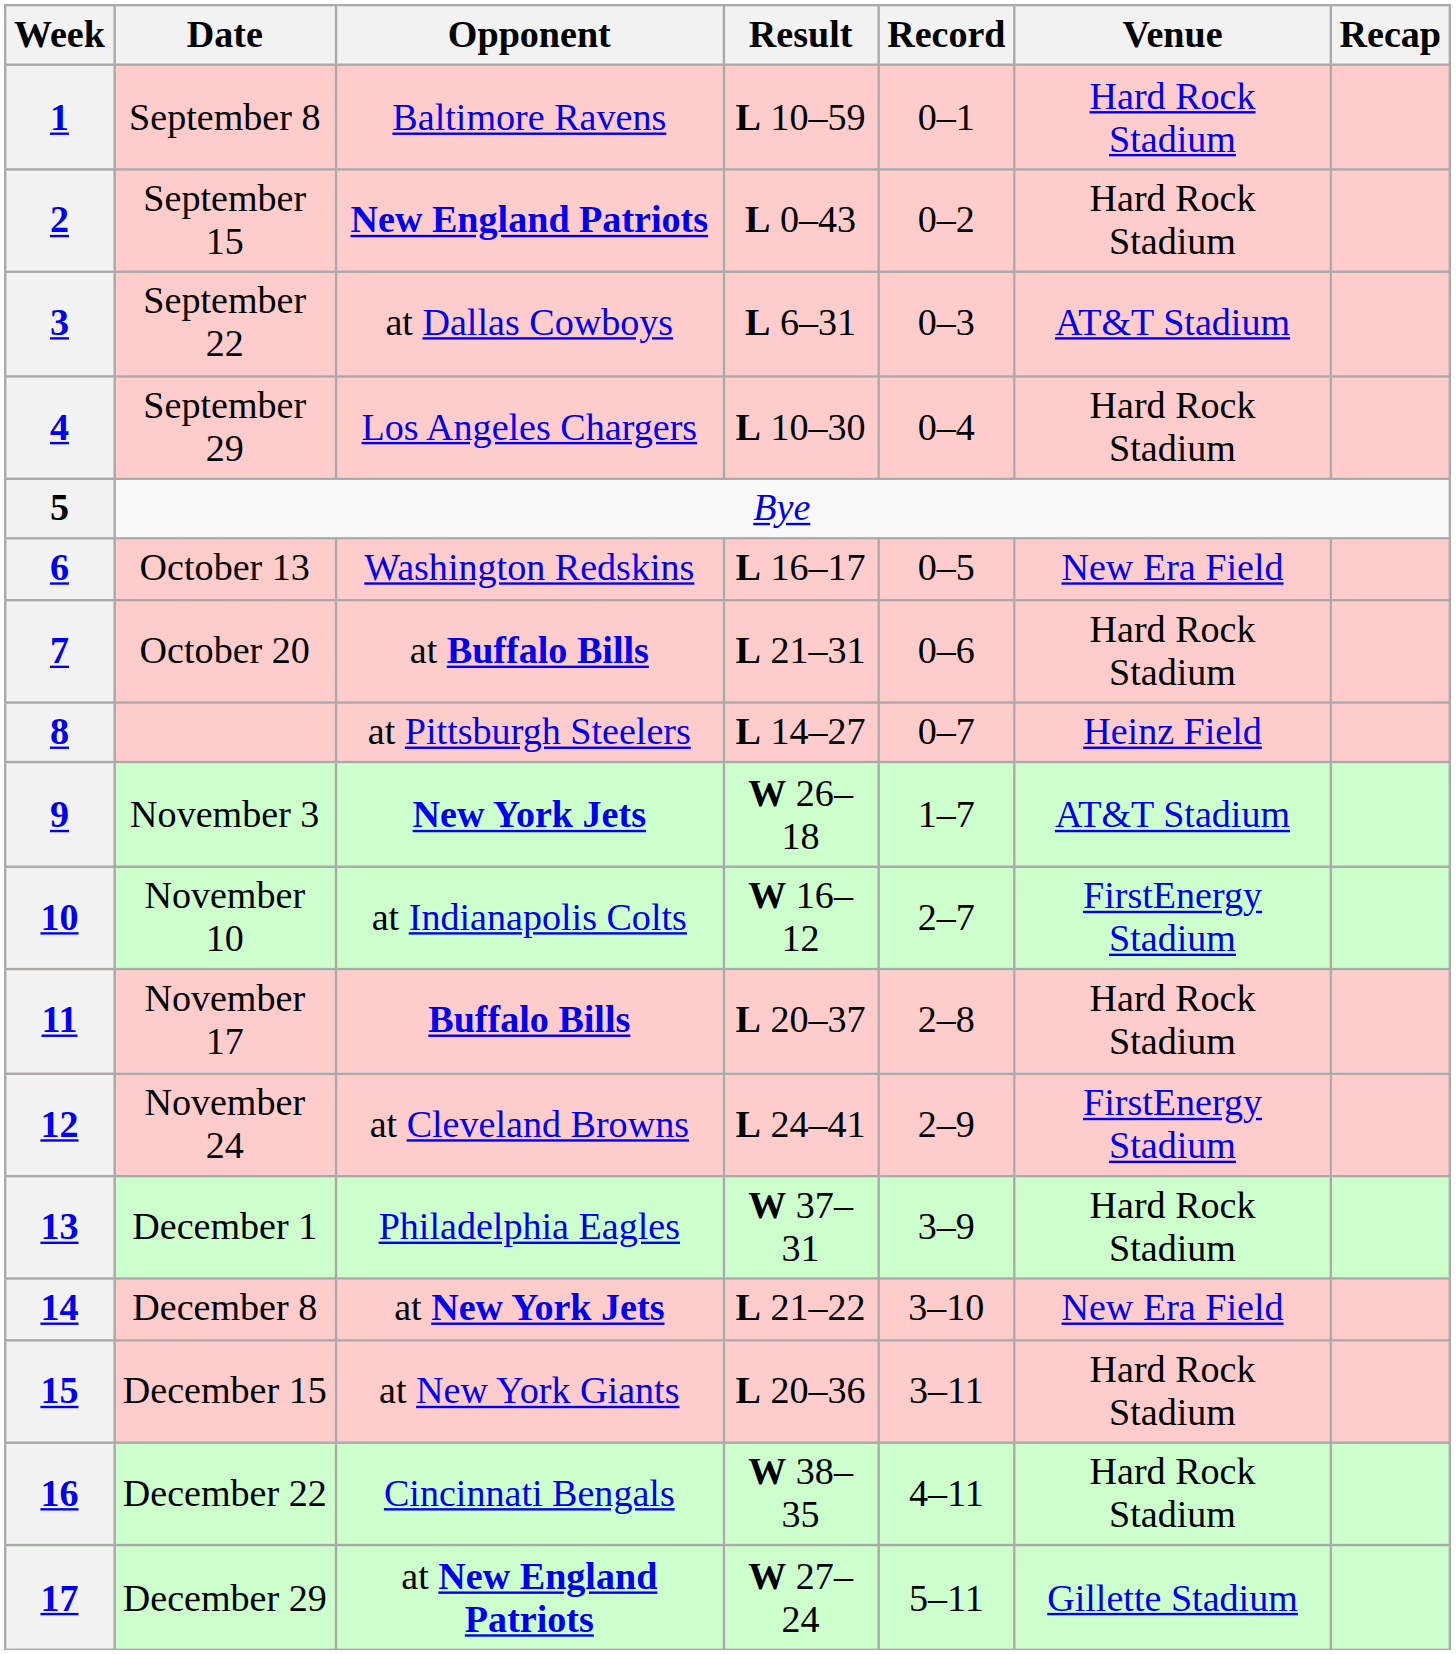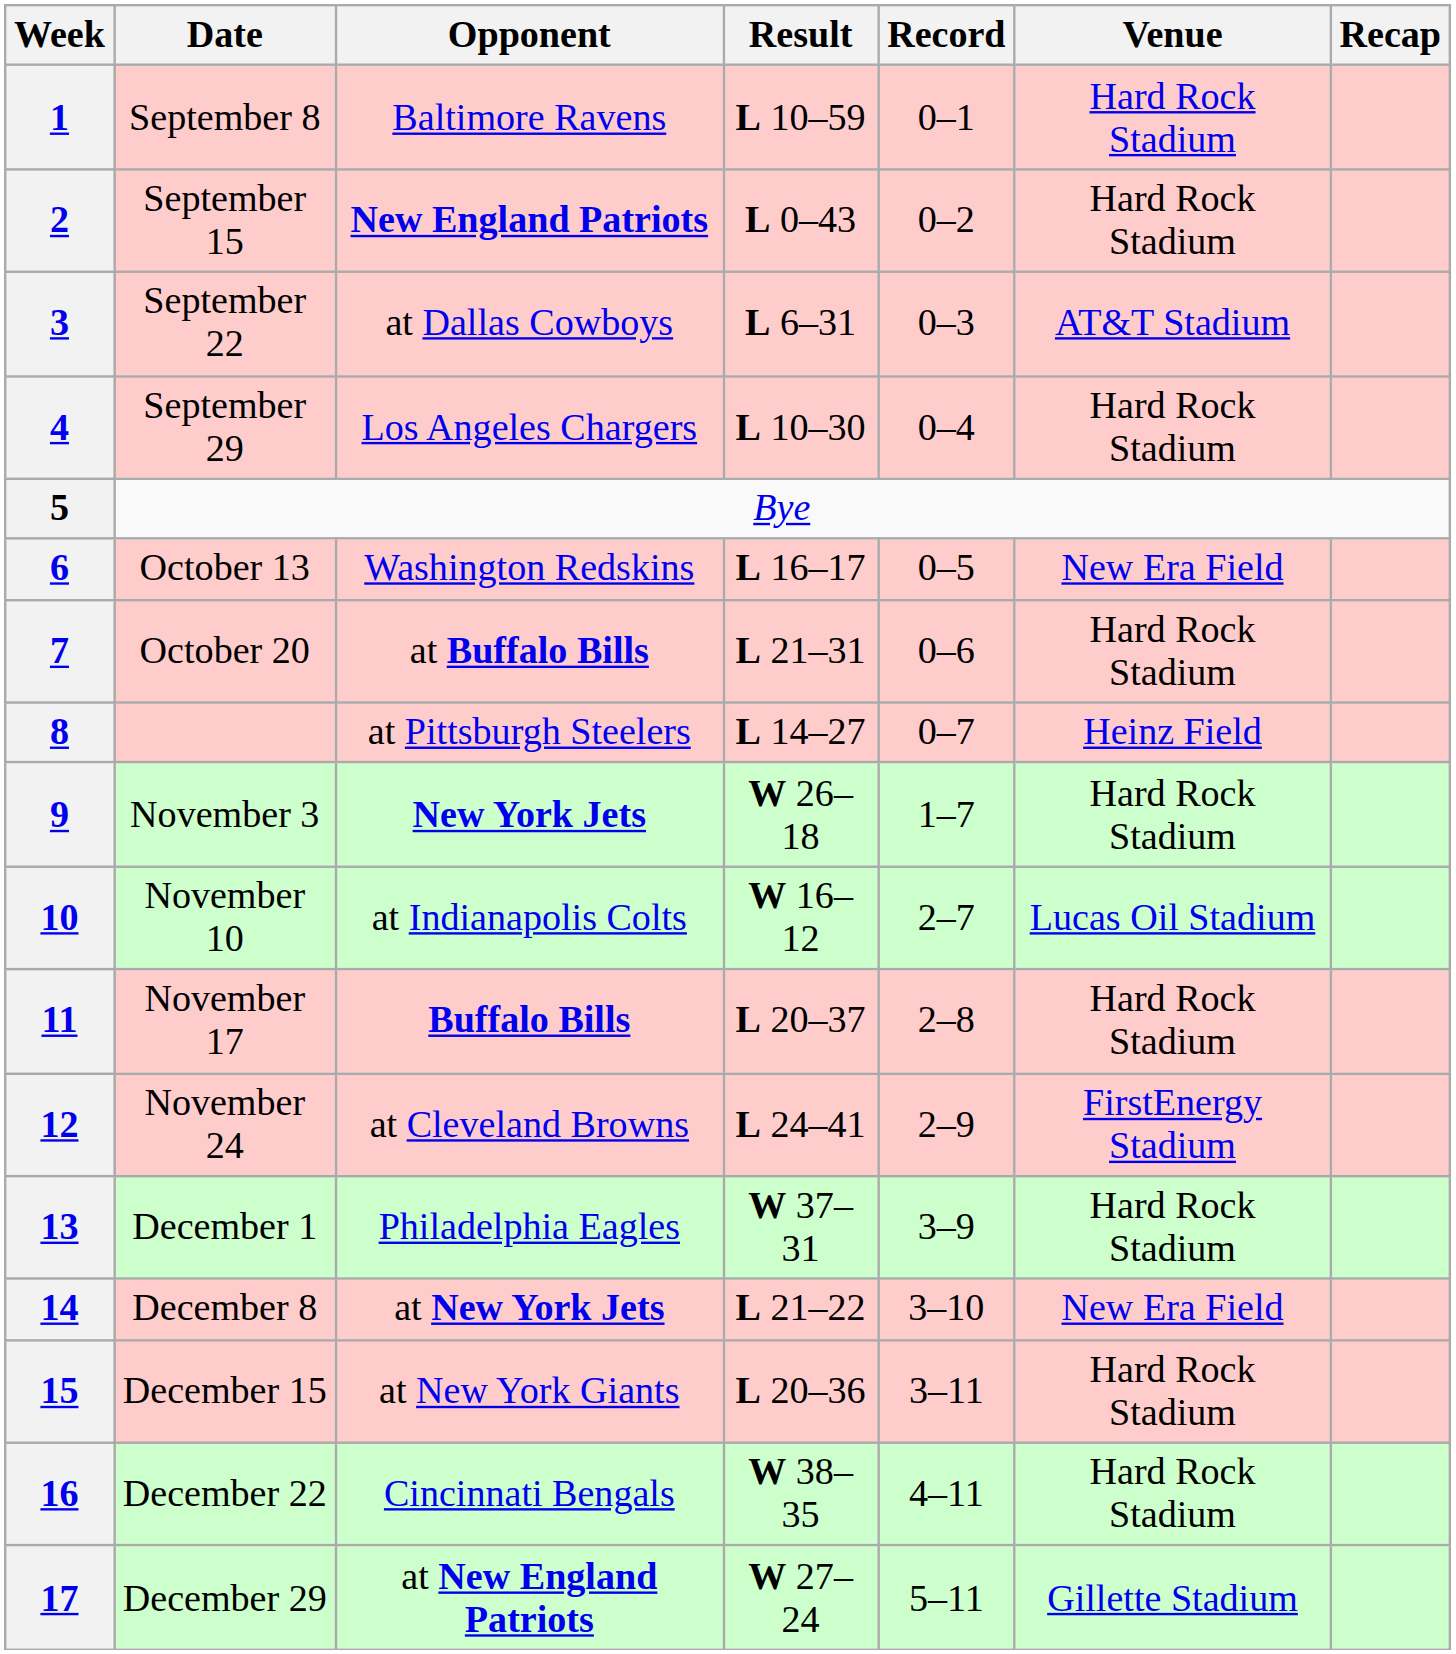(1173, 813) AT&T Stadium -> (1173, 813) Hard Rock Stadium
(1173, 917) FirstEnergy Stadium -> (1173, 917) Lucas Oil Stadium
